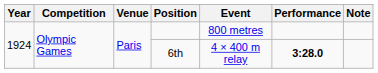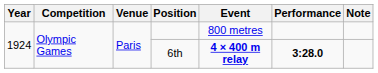(236, 54) normal -> (235, 54) bold
